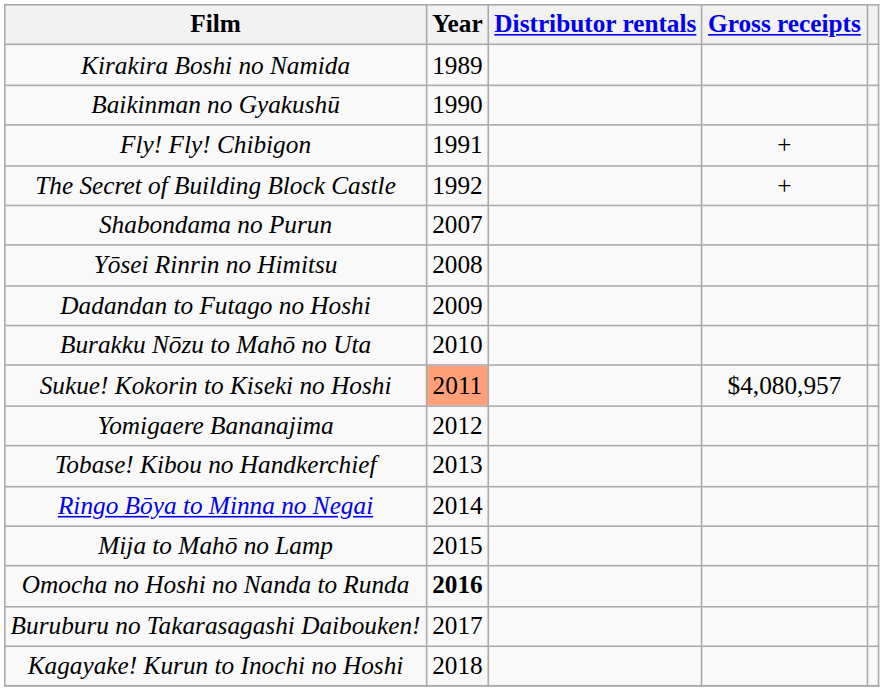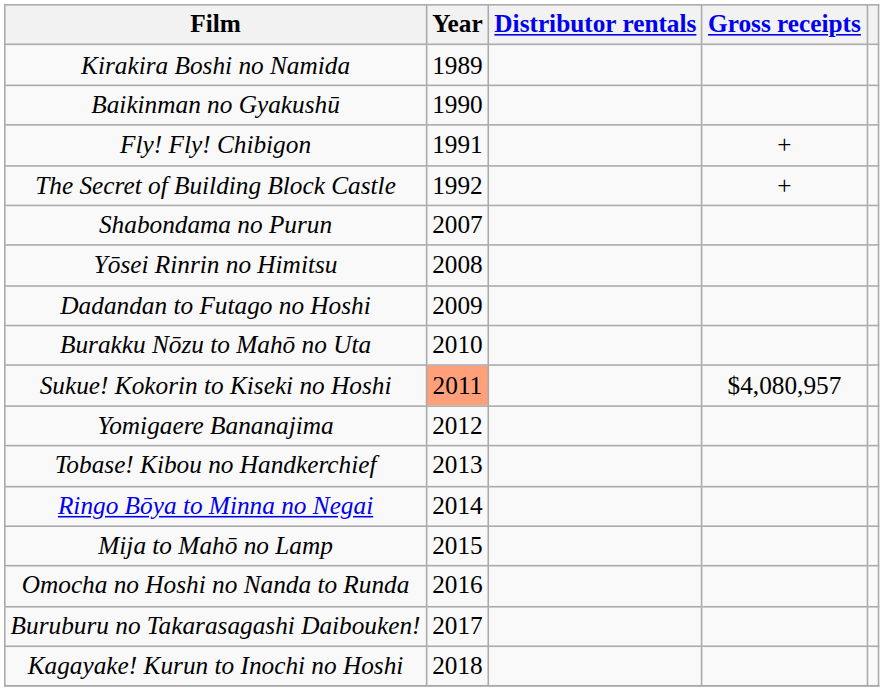(457, 585) bold -> (457, 585) normal
